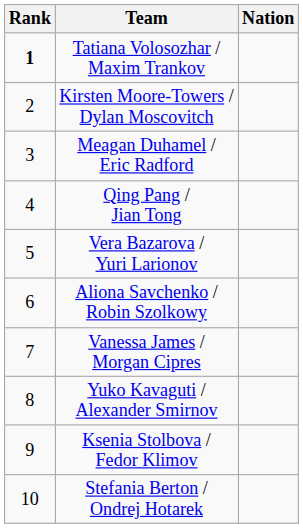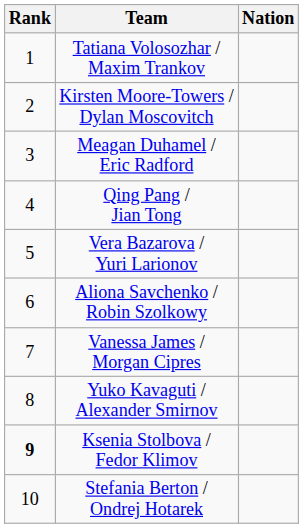(30, 57) bold -> (30, 57) normal
(30, 449) normal -> (30, 449) bold
